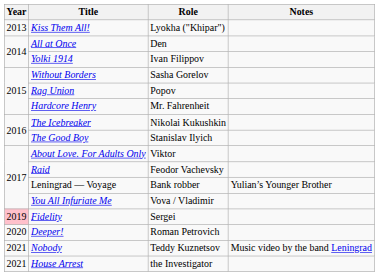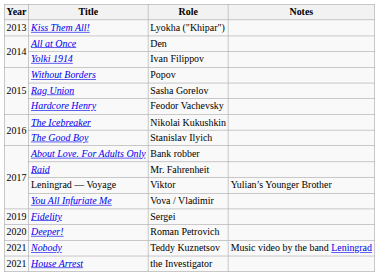(179, 75) Sasha Gorelov -> (163, 75) Popov
(163, 91) Popov -> (179, 91) Sasha Gorelov
(180, 106) Mr. Fahrenheit -> (187, 106) Feodor Vachevsky
(163, 153) Viktor -> (175, 153) Bank robber
(187, 169) Feodor Vachevsky -> (180, 169) Mr. Fahrenheit
(175, 185) Bank robber -> (163, 185) Viktor
(17, 216) pink background -> (17, 216) no background
